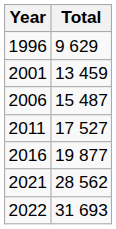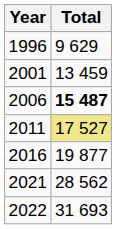(81, 100) normal -> (81, 100) bold
(81, 127) no background -> (81, 127) khaki background
